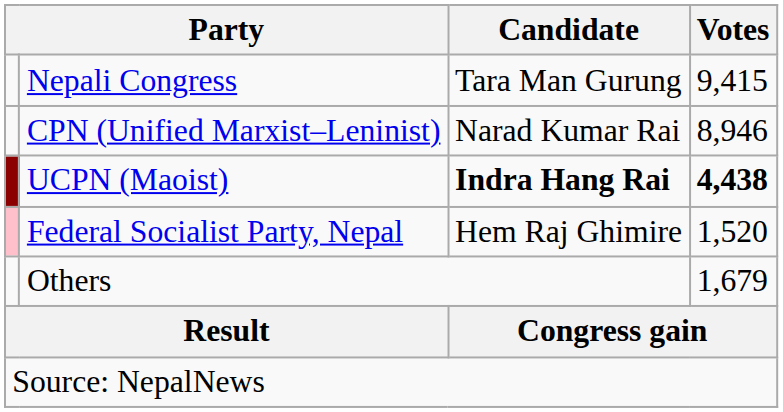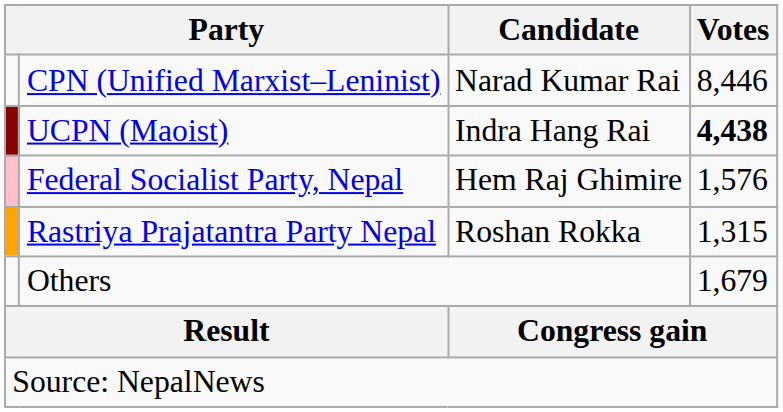- row: (132, 79)
(732, 130) 8,946 -> (732, 79) 8,446
(562, 180) bold -> (553, 130) normal
(732, 230) 1,520 -> (732, 180) 1,576
+ row: (231, 230)
